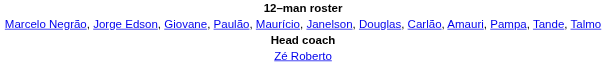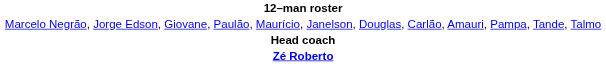(303, 56) normal -> (303, 56) bold
